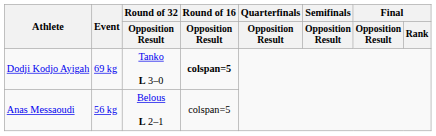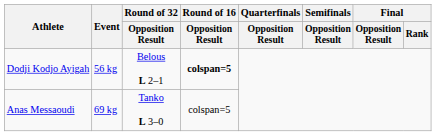(106, 69) 69 kg -> (106, 69) 56 kg
(151, 69) Tanko L 3–0 -> (151, 69) Belous L 2–1
(106, 110) 56 kg -> (106, 110) 69 kg
(151, 110) Belous L 2–1 -> (151, 110) Tanko L 3–0
